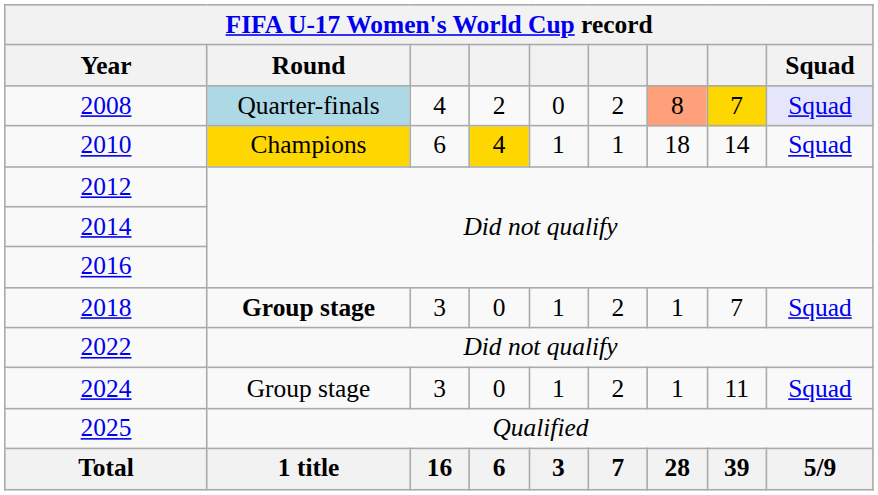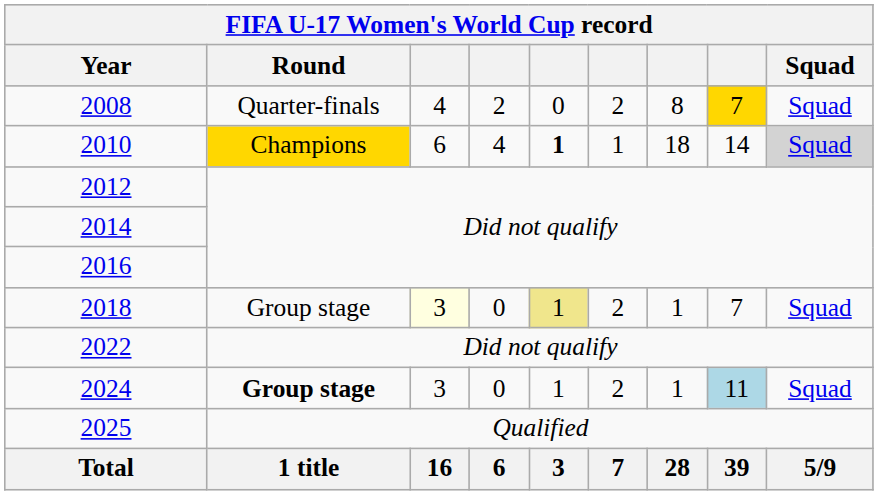(309, 105) lightblue background -> (309, 105) no background
(677, 105) lightsalmon background -> (677, 105) no background
(820, 105) lavender background -> (820, 105) no background
(499, 145) gold background -> (499, 145) no background
(558, 145) normal -> (558, 145) bold
(820, 145) no background -> (820, 145) lightgrey background
(309, 307) bold -> (309, 307) normal
(440, 307) no background -> (440, 307) lightyellow background
(558, 307) no background -> (558, 307) khaki background
(309, 387) normal -> (309, 387) bold
(737, 387) no background -> (737, 387) lightblue background
